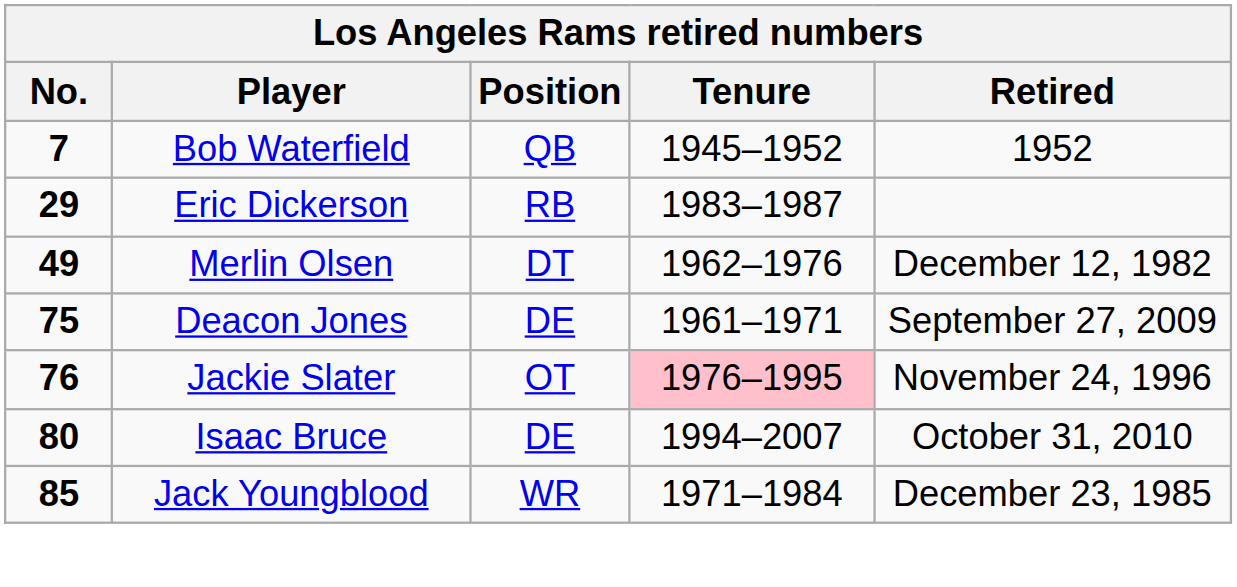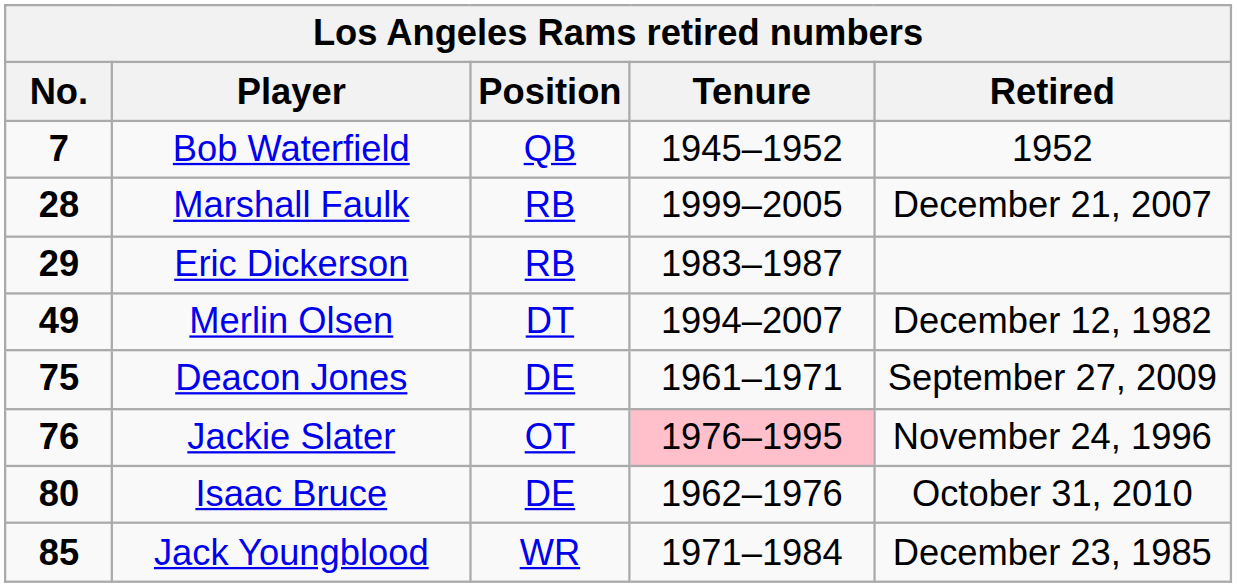+ row: (291, 206)
(752, 263) 1962–1976 -> (752, 321) 1994–2007
(752, 436) 1994–2007 -> (752, 494) 1962–1976
